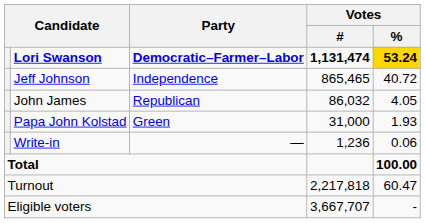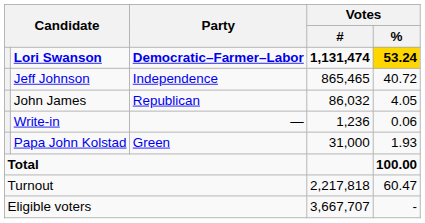rows swapped: (70, 121) <-> (37, 143)
